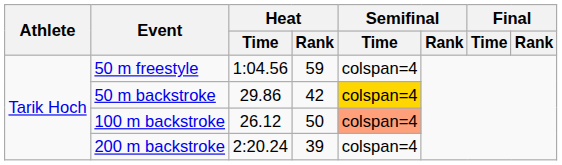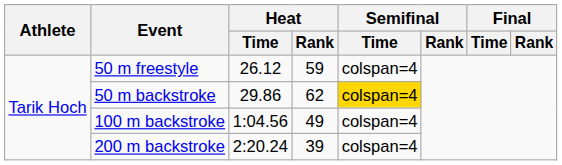(260, 69) 1:04.56 -> (260, 69) 26.12
(315, 95) 42 -> (315, 95) 62
(260, 121) 26.12 -> (260, 121) 1:04.56
(315, 121) 50 -> (315, 121) 49
(380, 121) lightsalmon background -> (380, 121) no background
